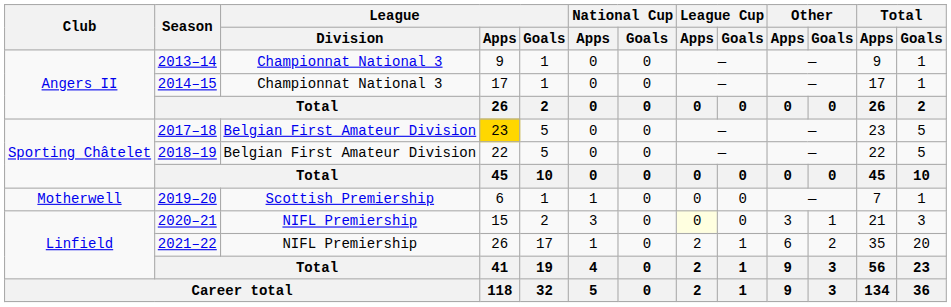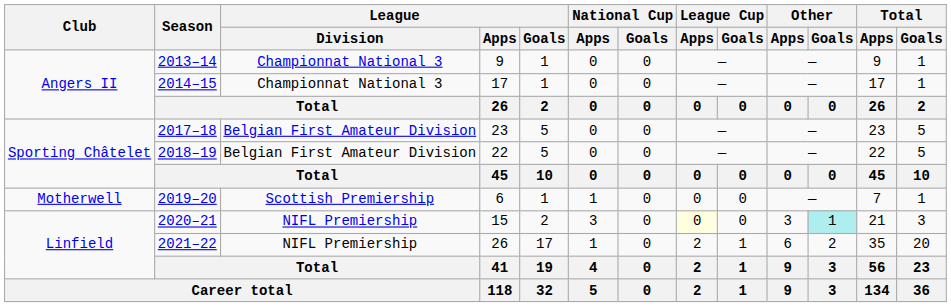(500, 130) gold background -> (500, 130) no background
(832, 222) no background -> (832, 222) paleturquoise background
